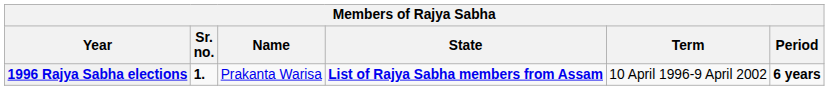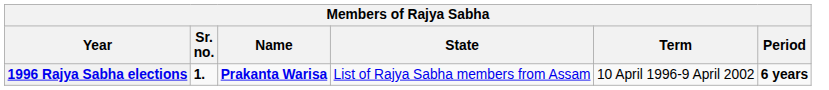(271, 74) normal -> (274, 74) bold
(466, 74) bold -> (462, 74) normal
